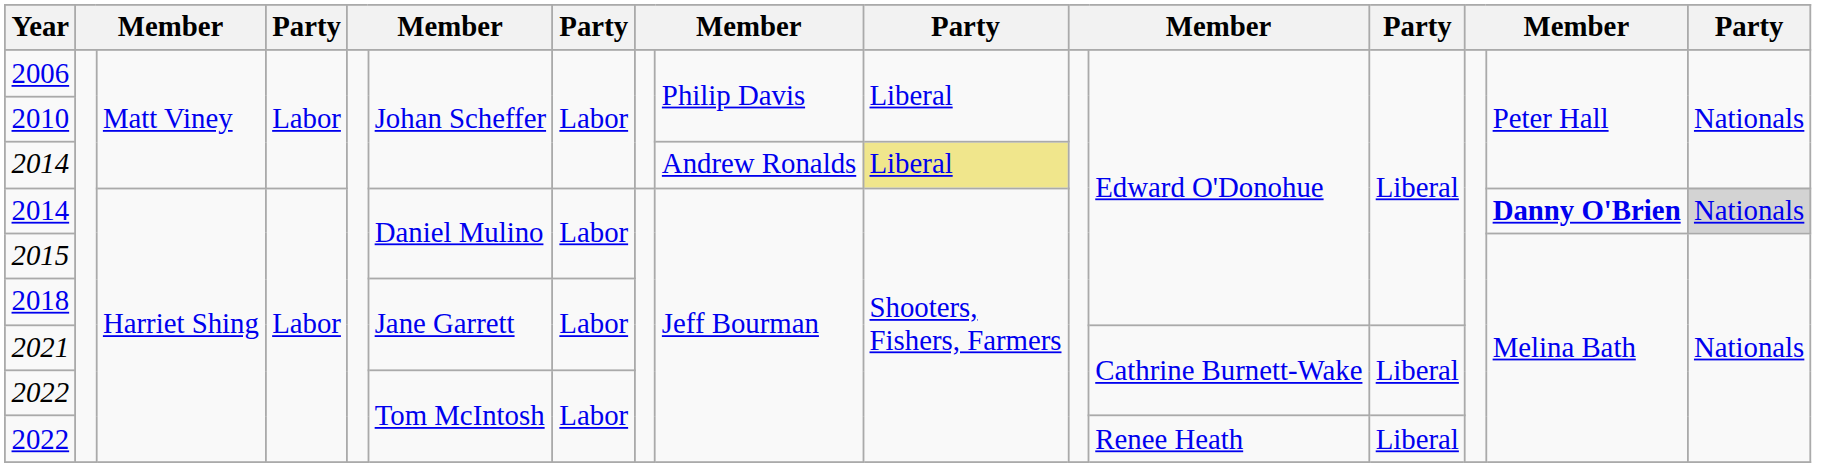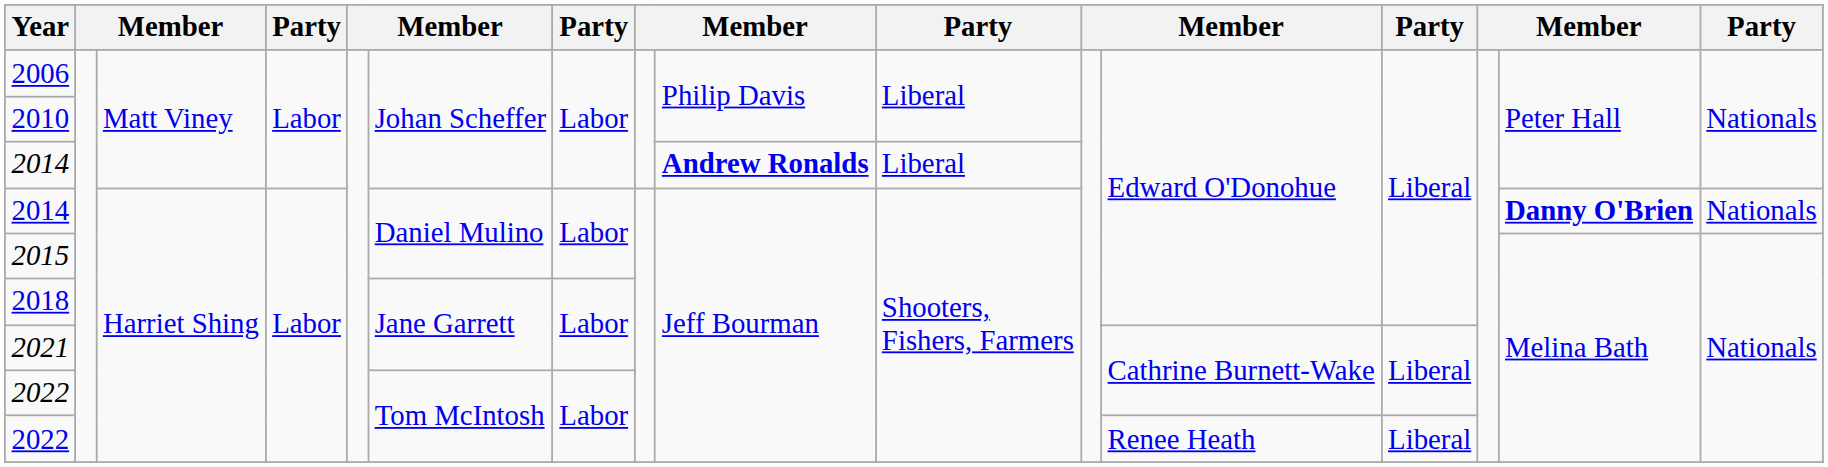(759, 164) normal -> (765, 164) bold
(911, 164) khaki background -> (923, 164) no background
(1749, 210) lightgrey background -> (1761, 210) no background
